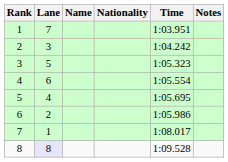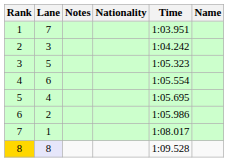columns swapped: (78, 13) <-> (208, 13)
(19, 149) no background -> (19, 149) gold background
